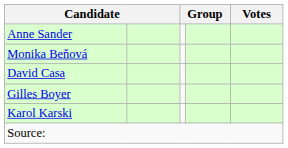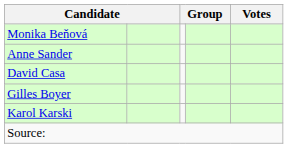rows swapped: (40, 34) <-> (47, 53)
